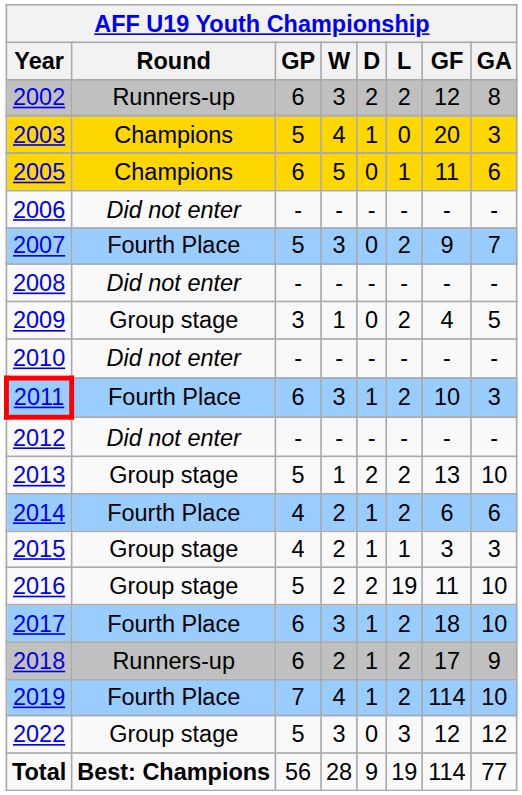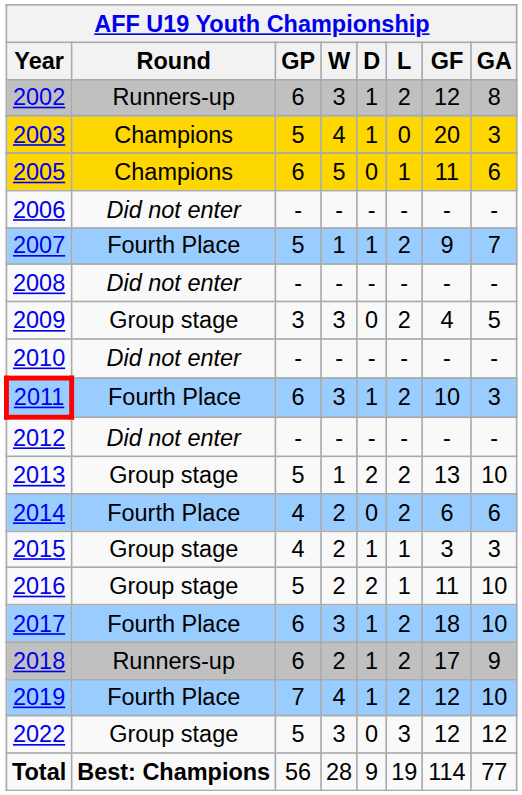(372, 98) 2 -> (372, 98) 1
(339, 246) 3 -> (339, 246) 1
(372, 246) 0 -> (372, 246) 1
(339, 320) 1 -> (339, 320) 3
(372, 512) 1 -> (372, 512) 0
(404, 587) 19 -> (404, 587) 1
(447, 698) 114 -> (447, 698) 12
